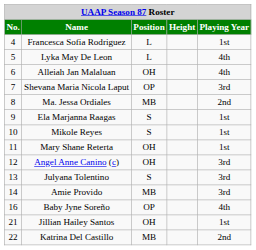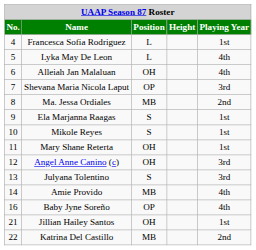(224, 192) 3rd -> (224, 192) 4th
